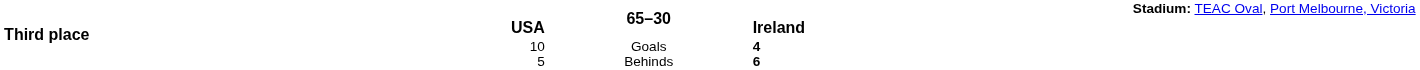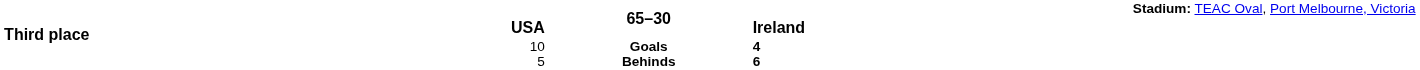(649, 54) normal -> (649, 54) bold
